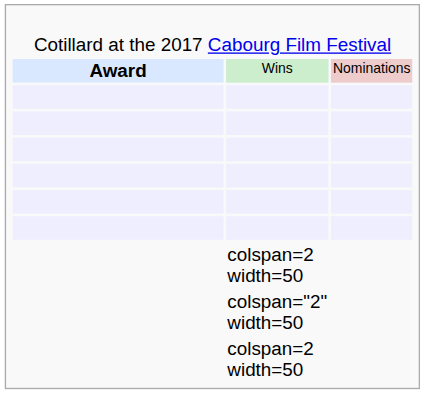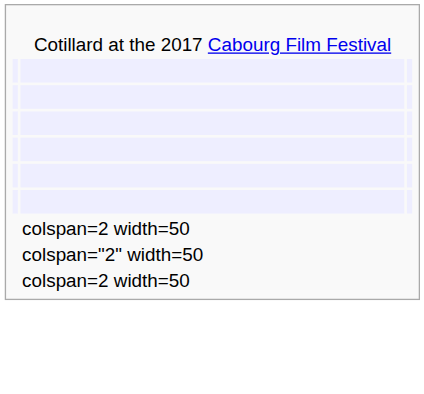- row: (118, 71)
